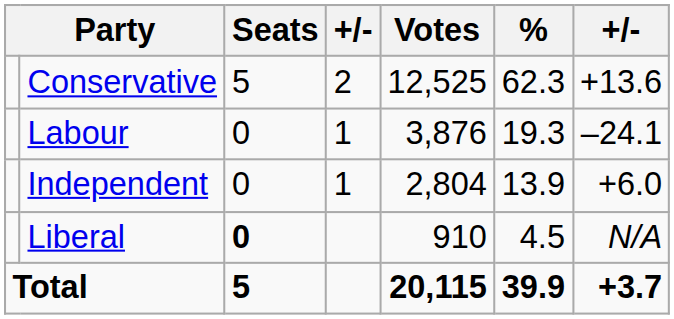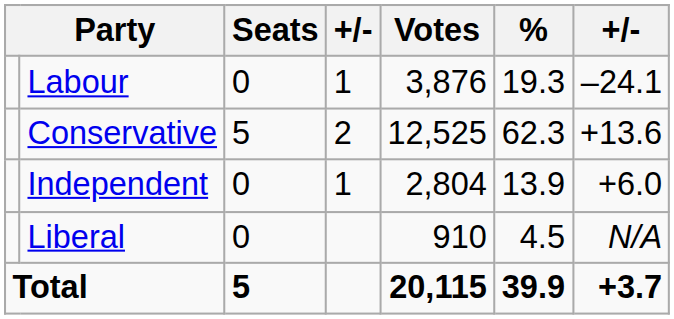rows swapped: (122, 81) <-> (78, 133)
(241, 236) bold -> (241, 236) normal
